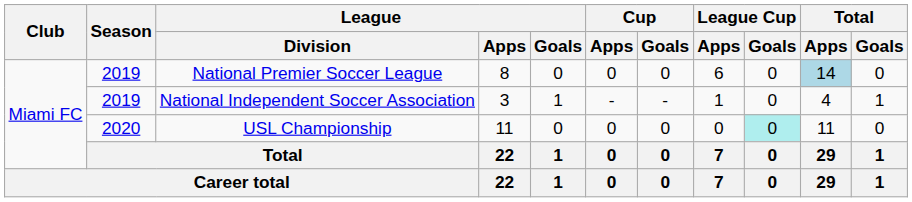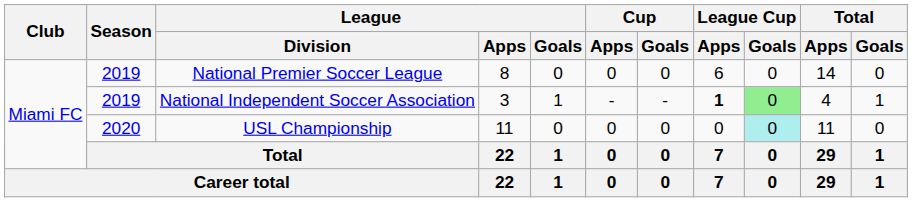(826, 73) lightblue background -> (826, 73) no background
(719, 100) normal -> (719, 100) bold
(772, 100) no background -> (772, 100) lightgreen background
